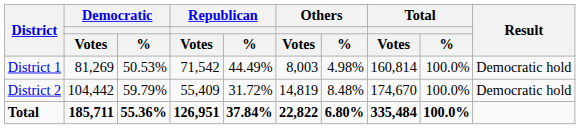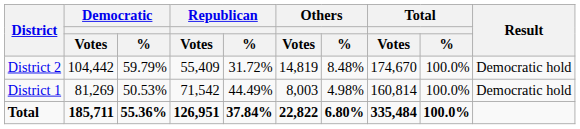rows swapped: (34, 67) <-> (34, 90)
